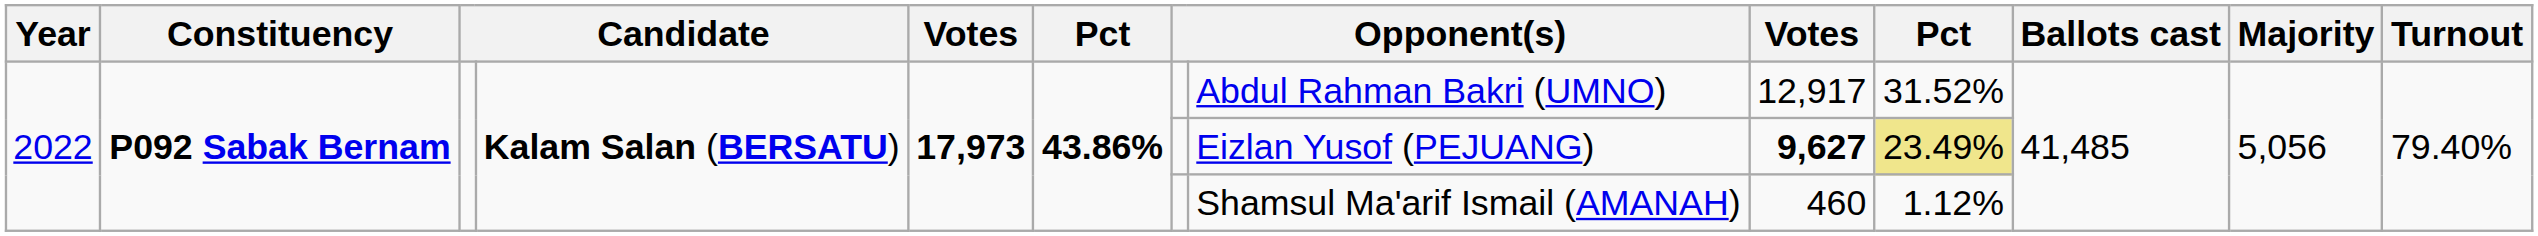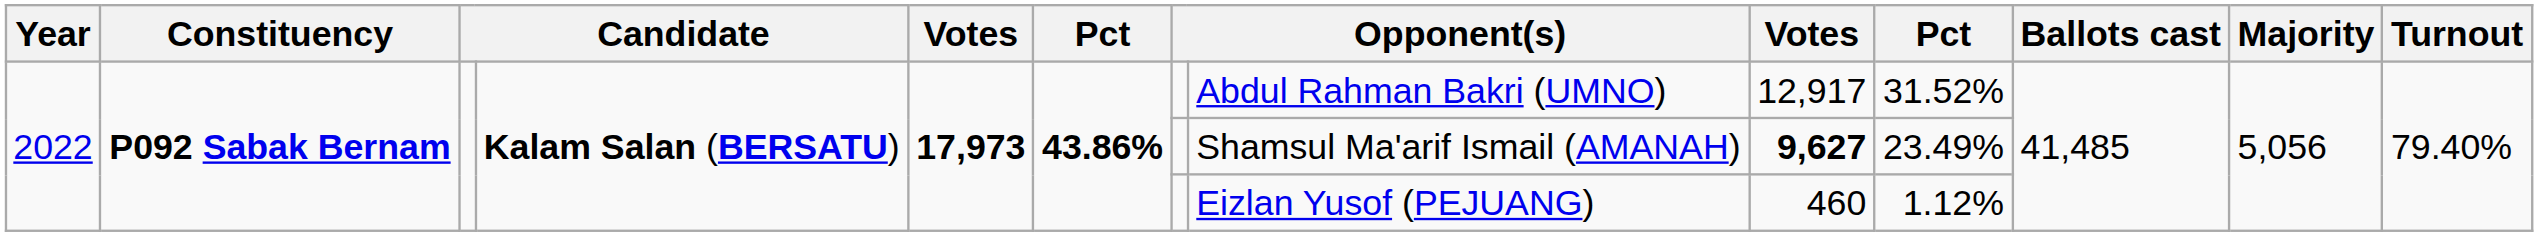(1395, 147) Eizlan Yusof (PEJUANG) -> (1468, 147) Shamsul Ma'arif Ismail (AMANAH)
(1943, 147) khaki background -> (1943, 147) no background
(1468, 203) Shamsul Ma'arif Ismail (AMANAH) -> (1395, 203) Eizlan Yusof (PEJUANG)
